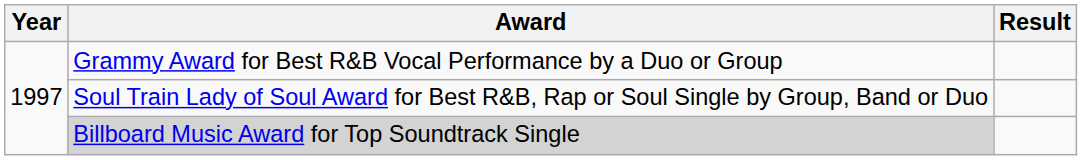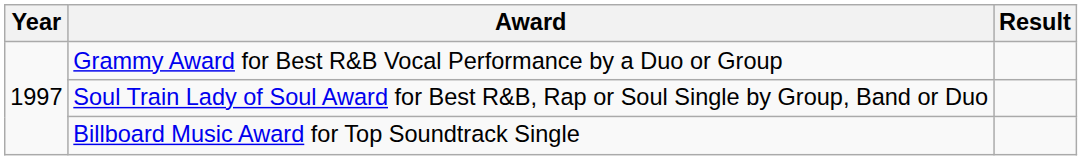(327, 135) lightgrey background -> (327, 135) no background
